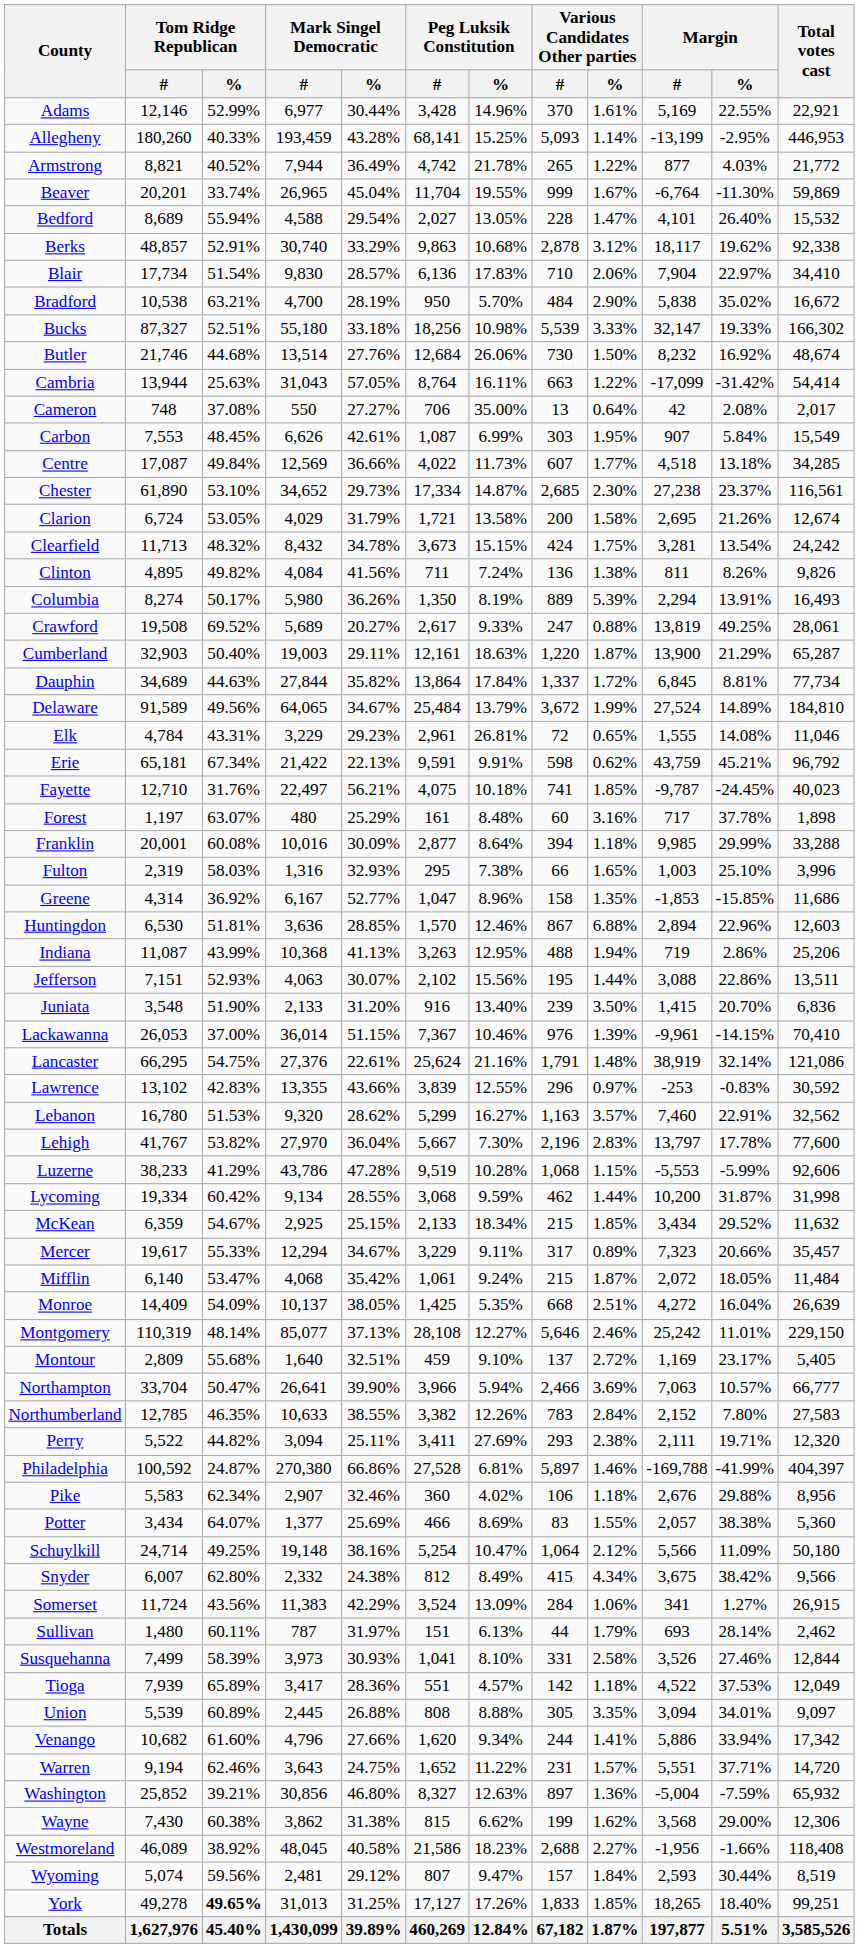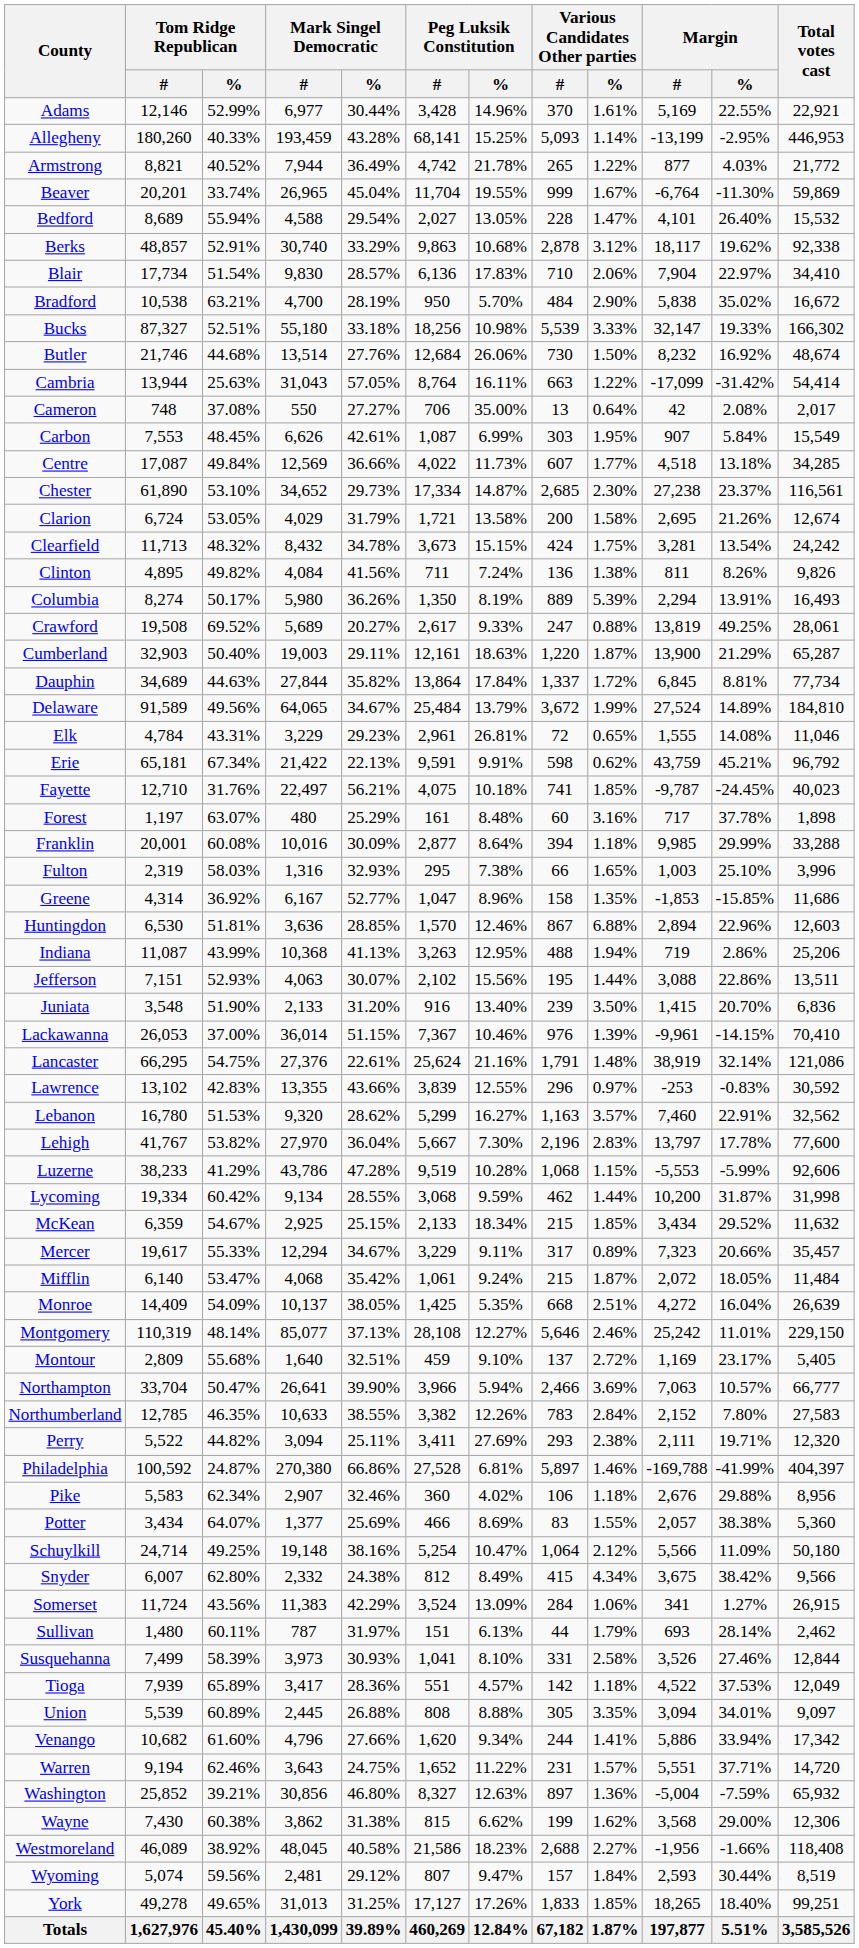(234, 1902) bold -> (234, 1902) normal
